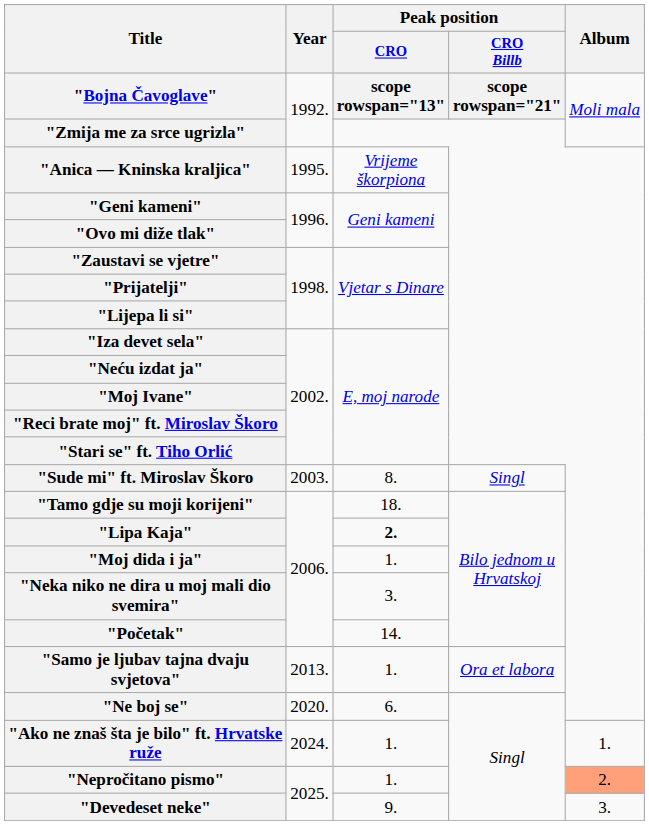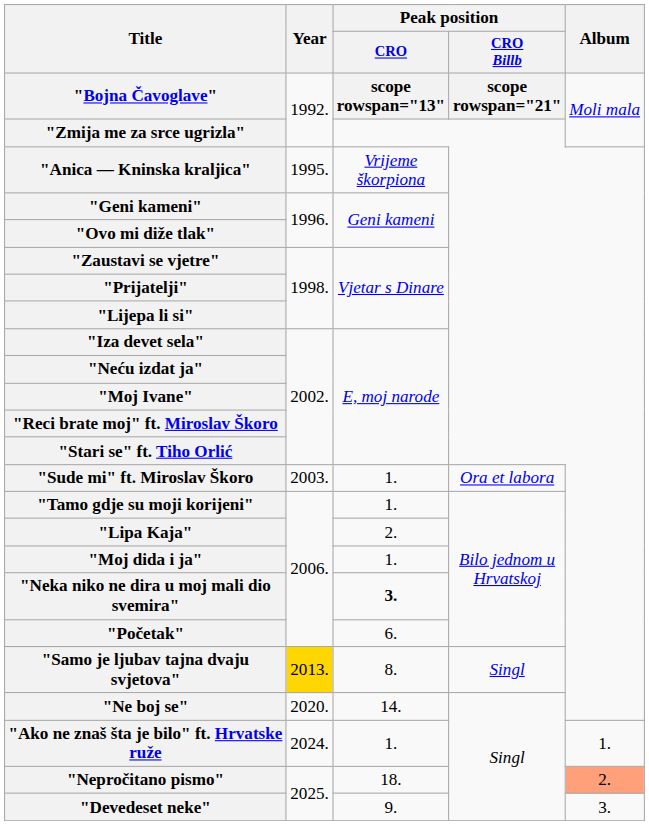(391, 477) 8. -> (391, 477) 1.
(507, 477) Singl -> (507, 477) Ora et labora
(391, 504) 18. -> (391, 504) 1.
(391, 532) bold -> (391, 532) normal
(391, 596) normal -> (391, 596) bold
(391, 632) 14. -> (391, 632) 6.
(310, 669) no background -> (310, 669) gold background
(391, 669) 1. -> (391, 669) 8.
(507, 669) Ora et labora -> (507, 669) Singl
(391, 706) 6. -> (391, 706) 14.
(391, 779) 1. -> (391, 779) 18.
